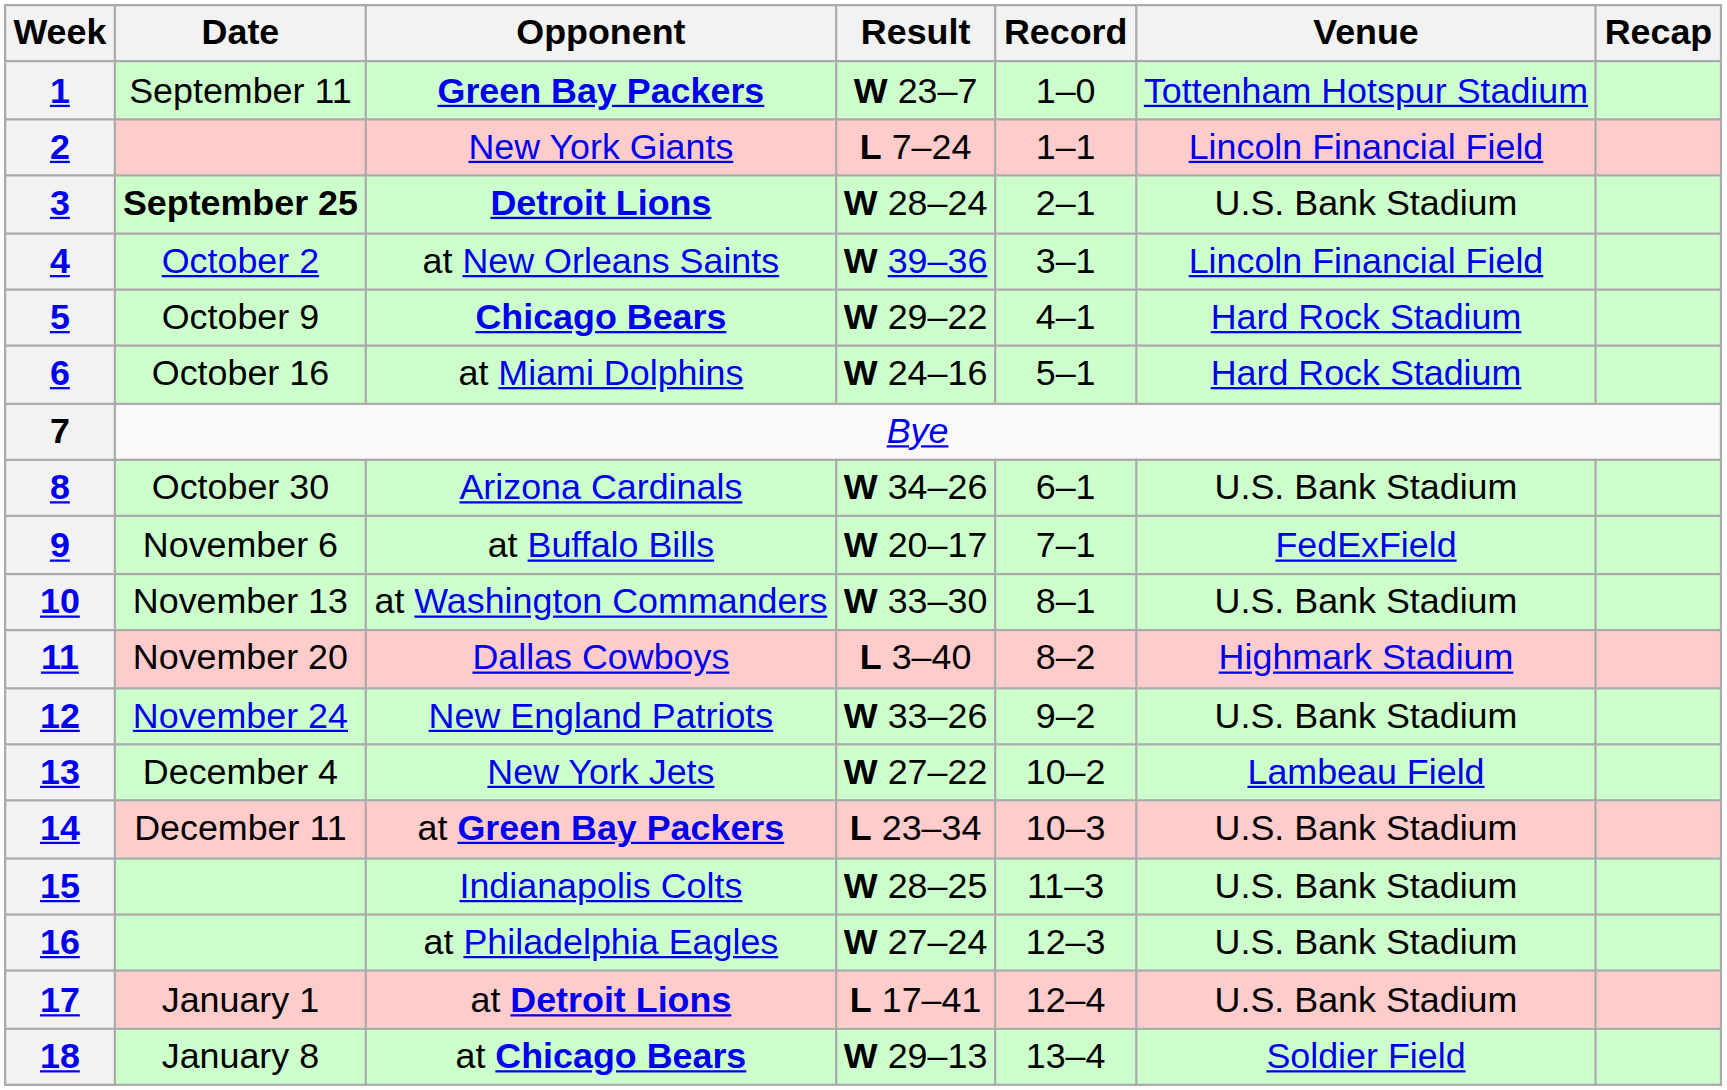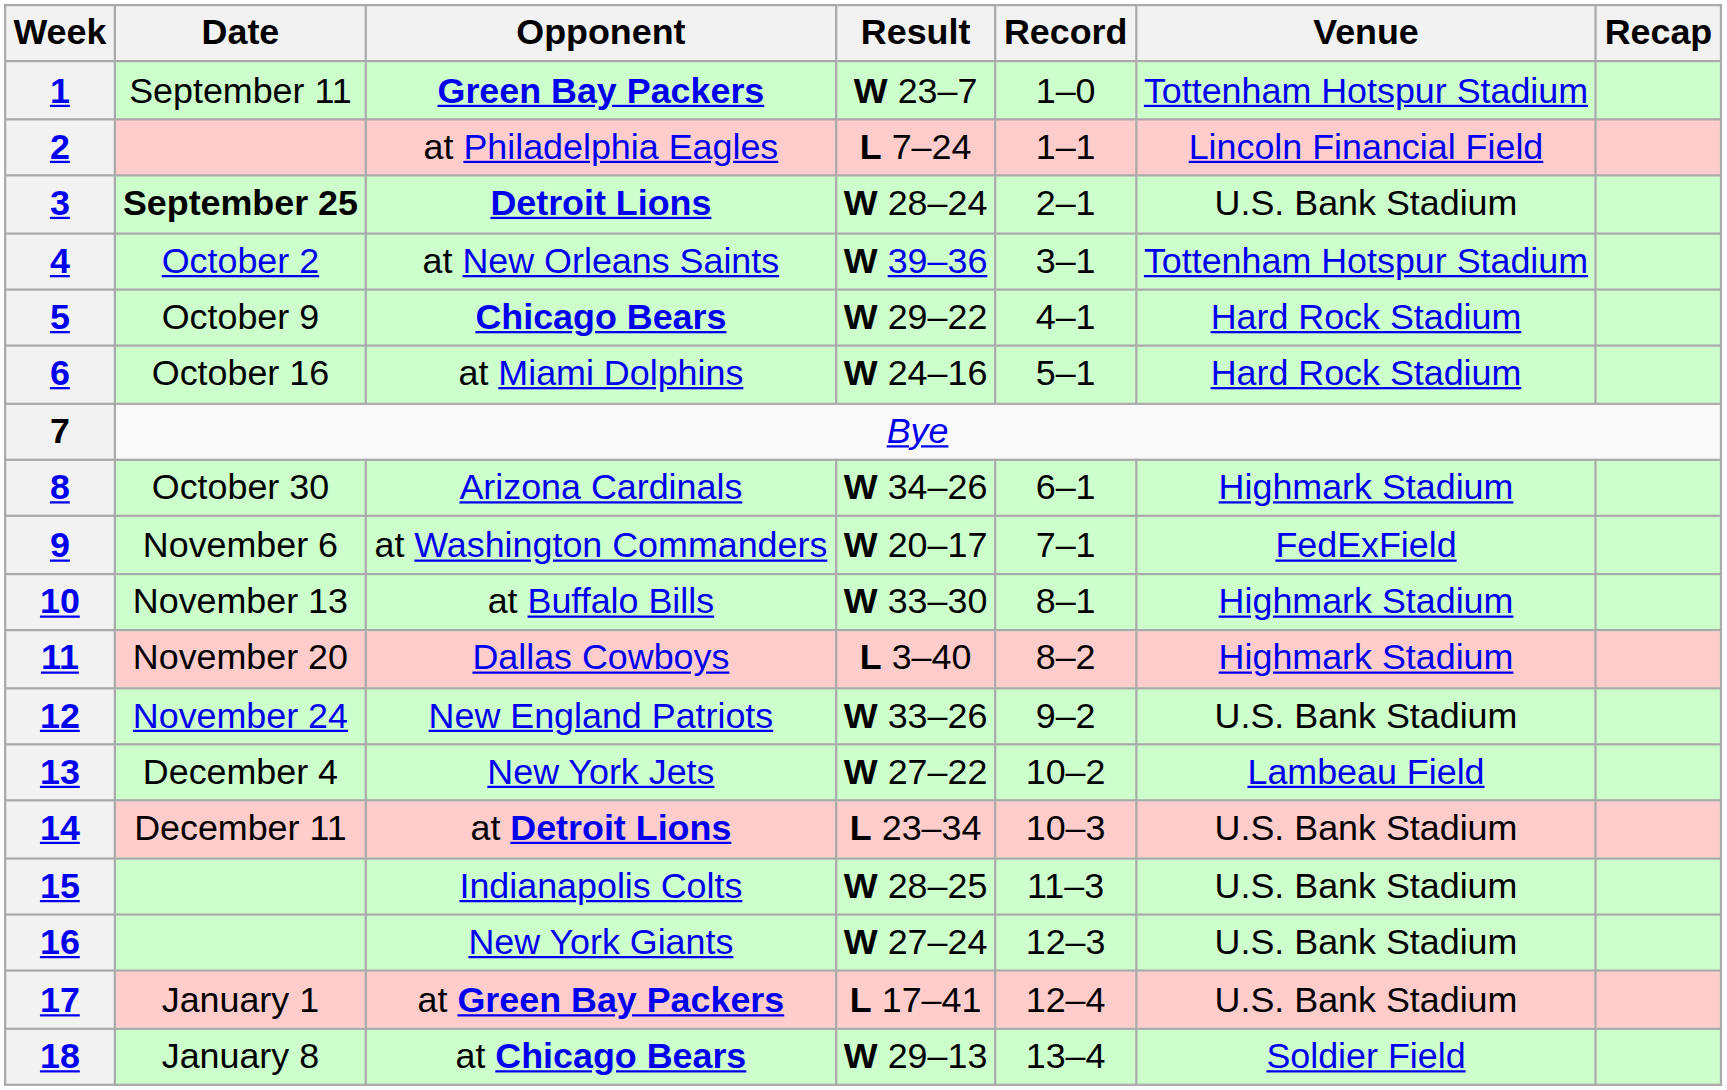(601, 146) New York Giants -> (601, 146) at Philadelphia Eagles
(1366, 260) Lincoln Financial Field -> (1366, 260) Tottenham Hotspur Stadium
(1366, 487) U.S. Bank Stadium -> (1366, 487) Highmark Stadium
(601, 544) at Buffalo Bills -> (601, 544) at Washington Commanders
(601, 601) at Washington Commanders -> (601, 601) at Buffalo Bills
(1366, 601) U.S. Bank Stadium -> (1366, 601) Highmark Stadium
(601, 828) at Green Bay Packers -> (601, 828) at Detroit Lions
(601, 942) at Philadelphia Eagles -> (601, 942) New York Giants
(601, 999) at Detroit Lions -> (601, 999) at Green Bay Packers
